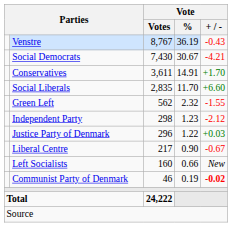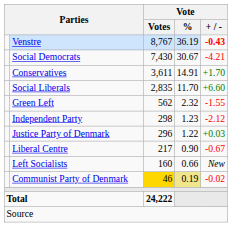(215, 42) normal -> (215, 42) bold
(168, 179) no background -> (168, 179) gold background
(190, 179) no background -> (190, 179) khaki background
(215, 179) bold -> (215, 179) normal
